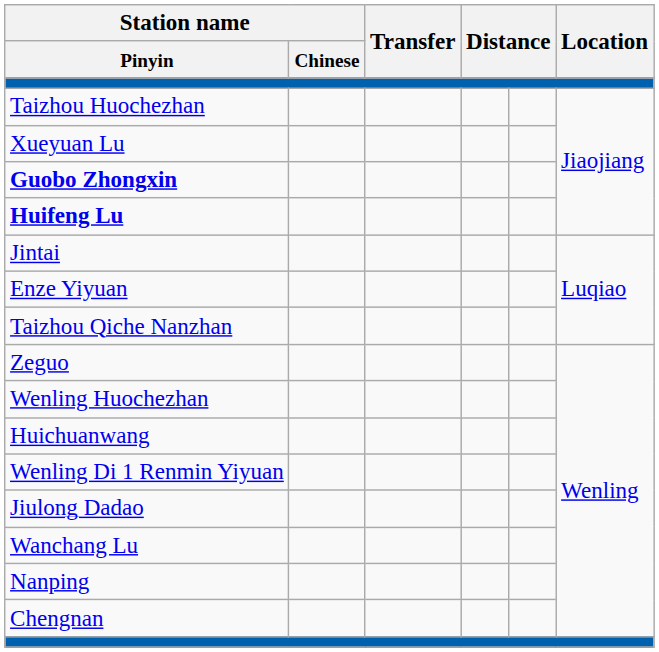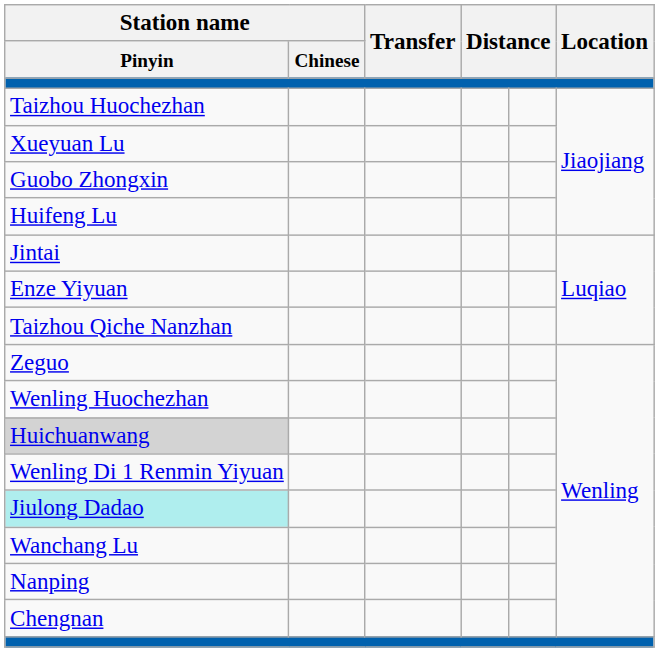(94, 179) bold -> (89, 179) normal
(67, 216) bold -> (63, 216) normal
(80, 435) no background -> (80, 435) lightgrey background
(77, 508) no background -> (77, 508) paleturquoise background
